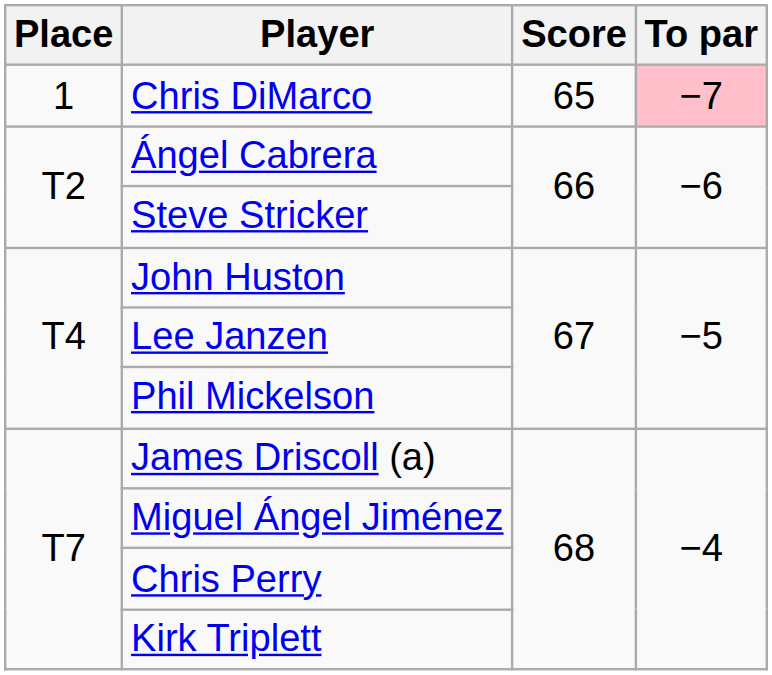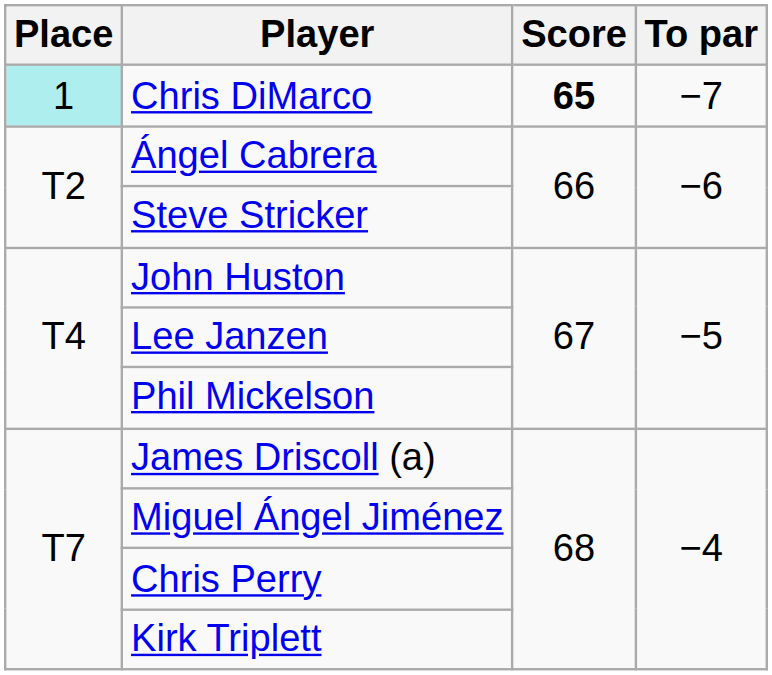(64, 95) no background -> (64, 95) paleturquoise background
(574, 95) normal -> (574, 95) bold
(701, 95) pink background -> (701, 95) no background
